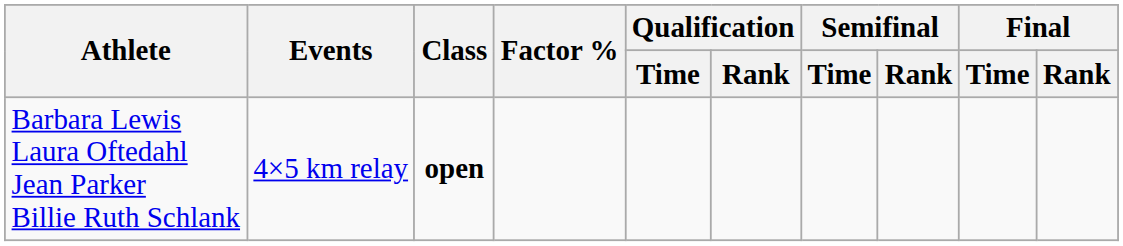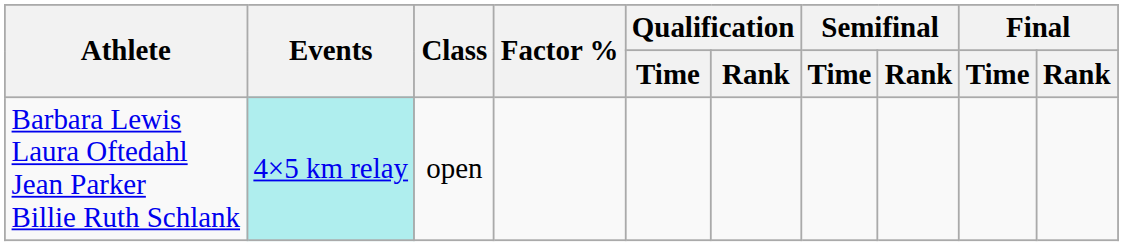(331, 168) no background -> (331, 168) paleturquoise background
(454, 168) bold -> (454, 168) normal
